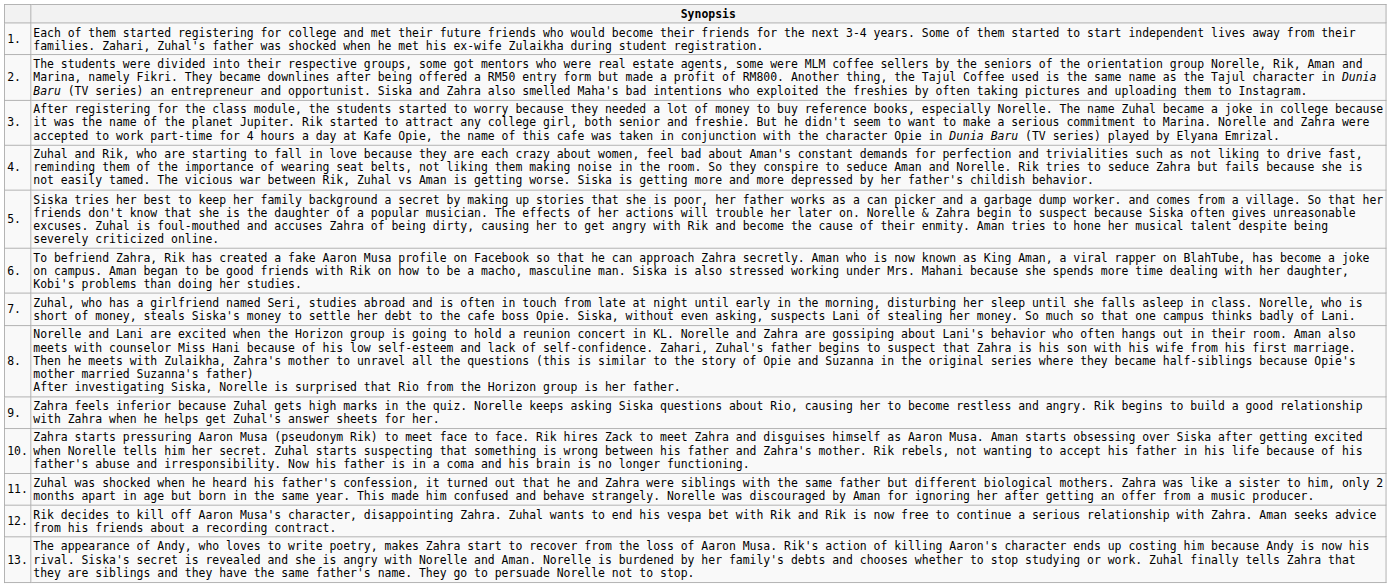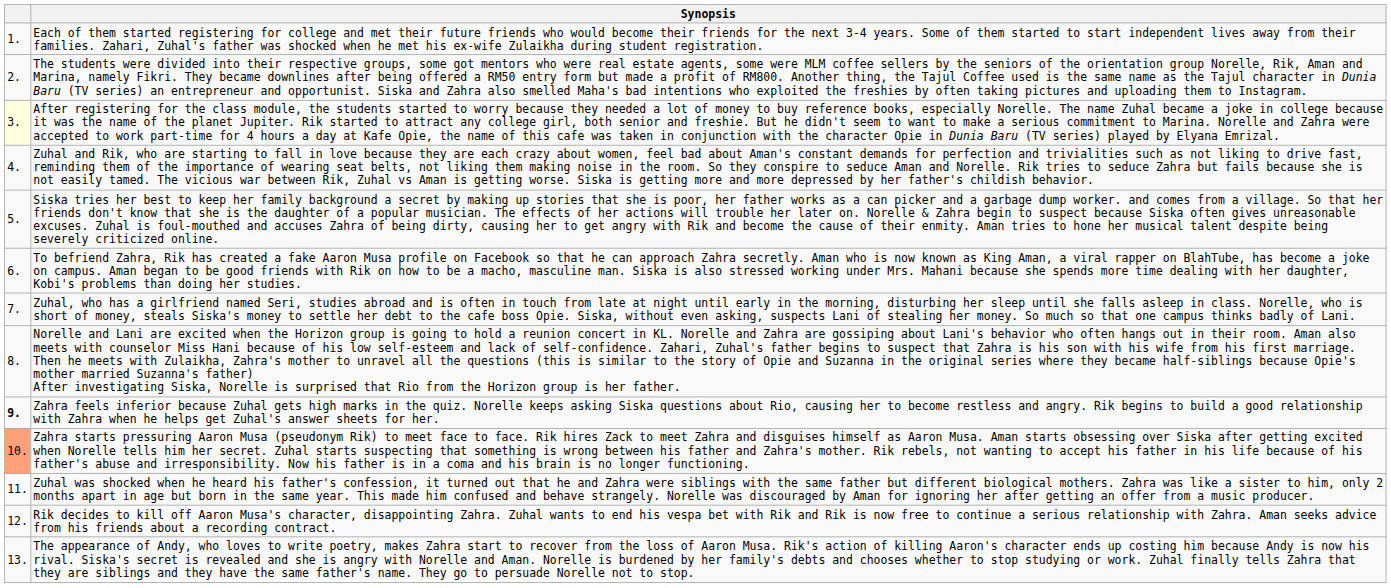(14, 122) no background -> (14, 122) lightyellow background
(14, 413) normal -> (14, 413) bold
(17, 451) no background -> (17, 451) lightsalmon background
